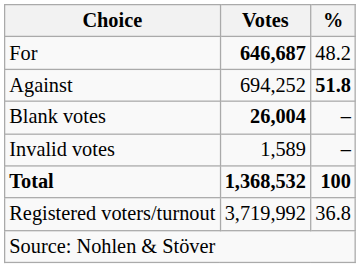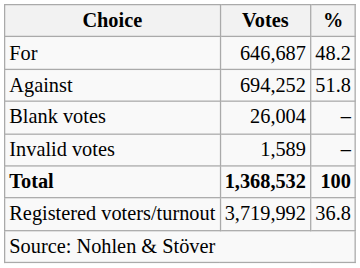(273, 52) bold -> (273, 52) normal
(333, 85) bold -> (333, 85) normal
(278, 117) bold -> (278, 117) normal
